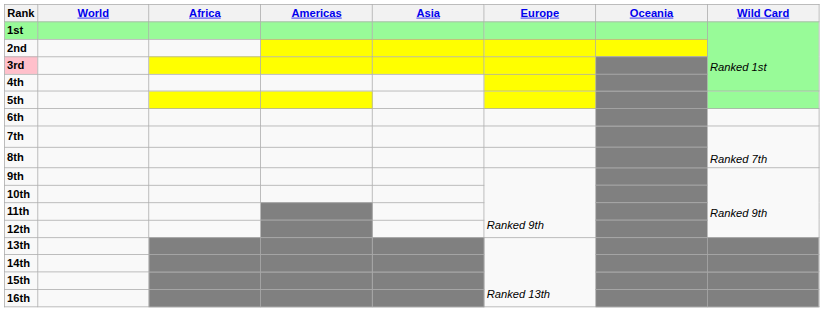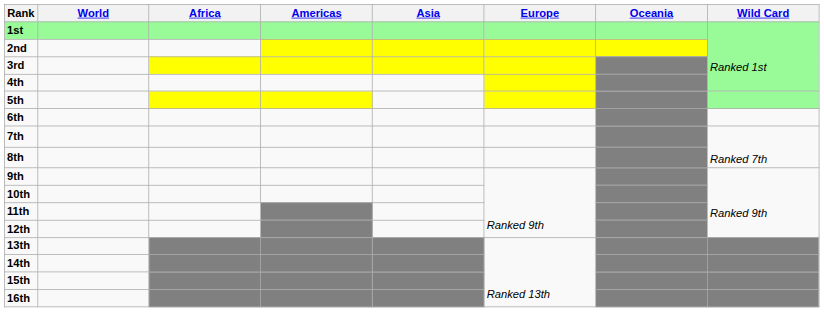(16, 65) pink background -> (16, 65) no background
